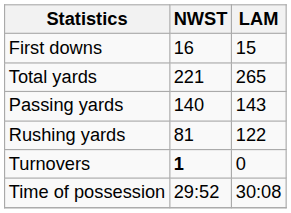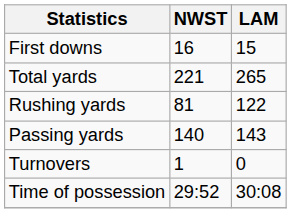rows swapped: (67, 134) <-> (66, 105)
(179, 163) bold -> (179, 163) normal
